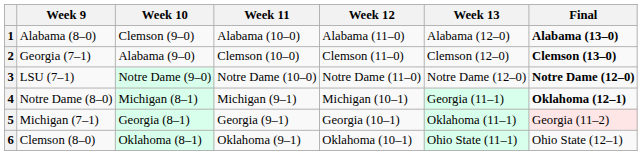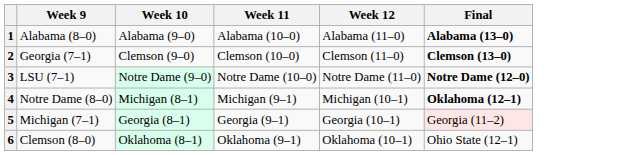- column: (477, 15)
(156, 36) Clemson (9–0) -> (157, 36) Alabama (9–0)
(157, 57) Alabama (9–0) -> (156, 57) Clemson (9–0)
